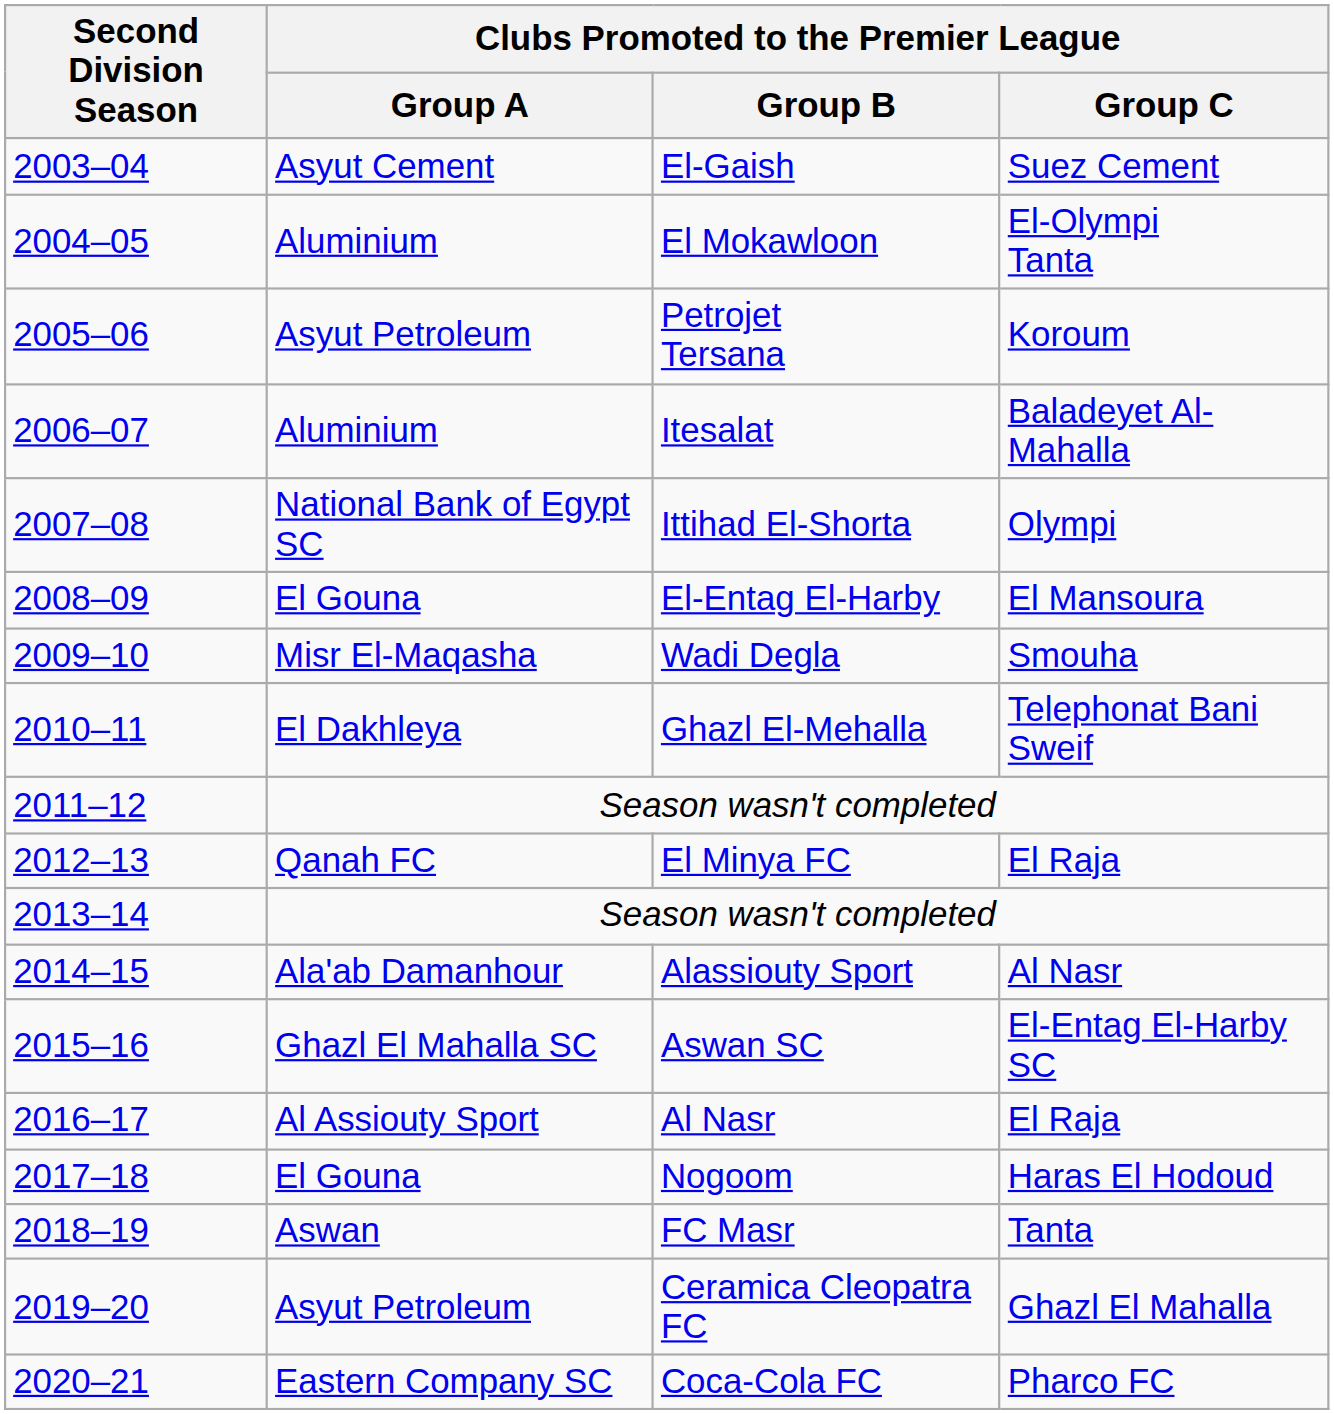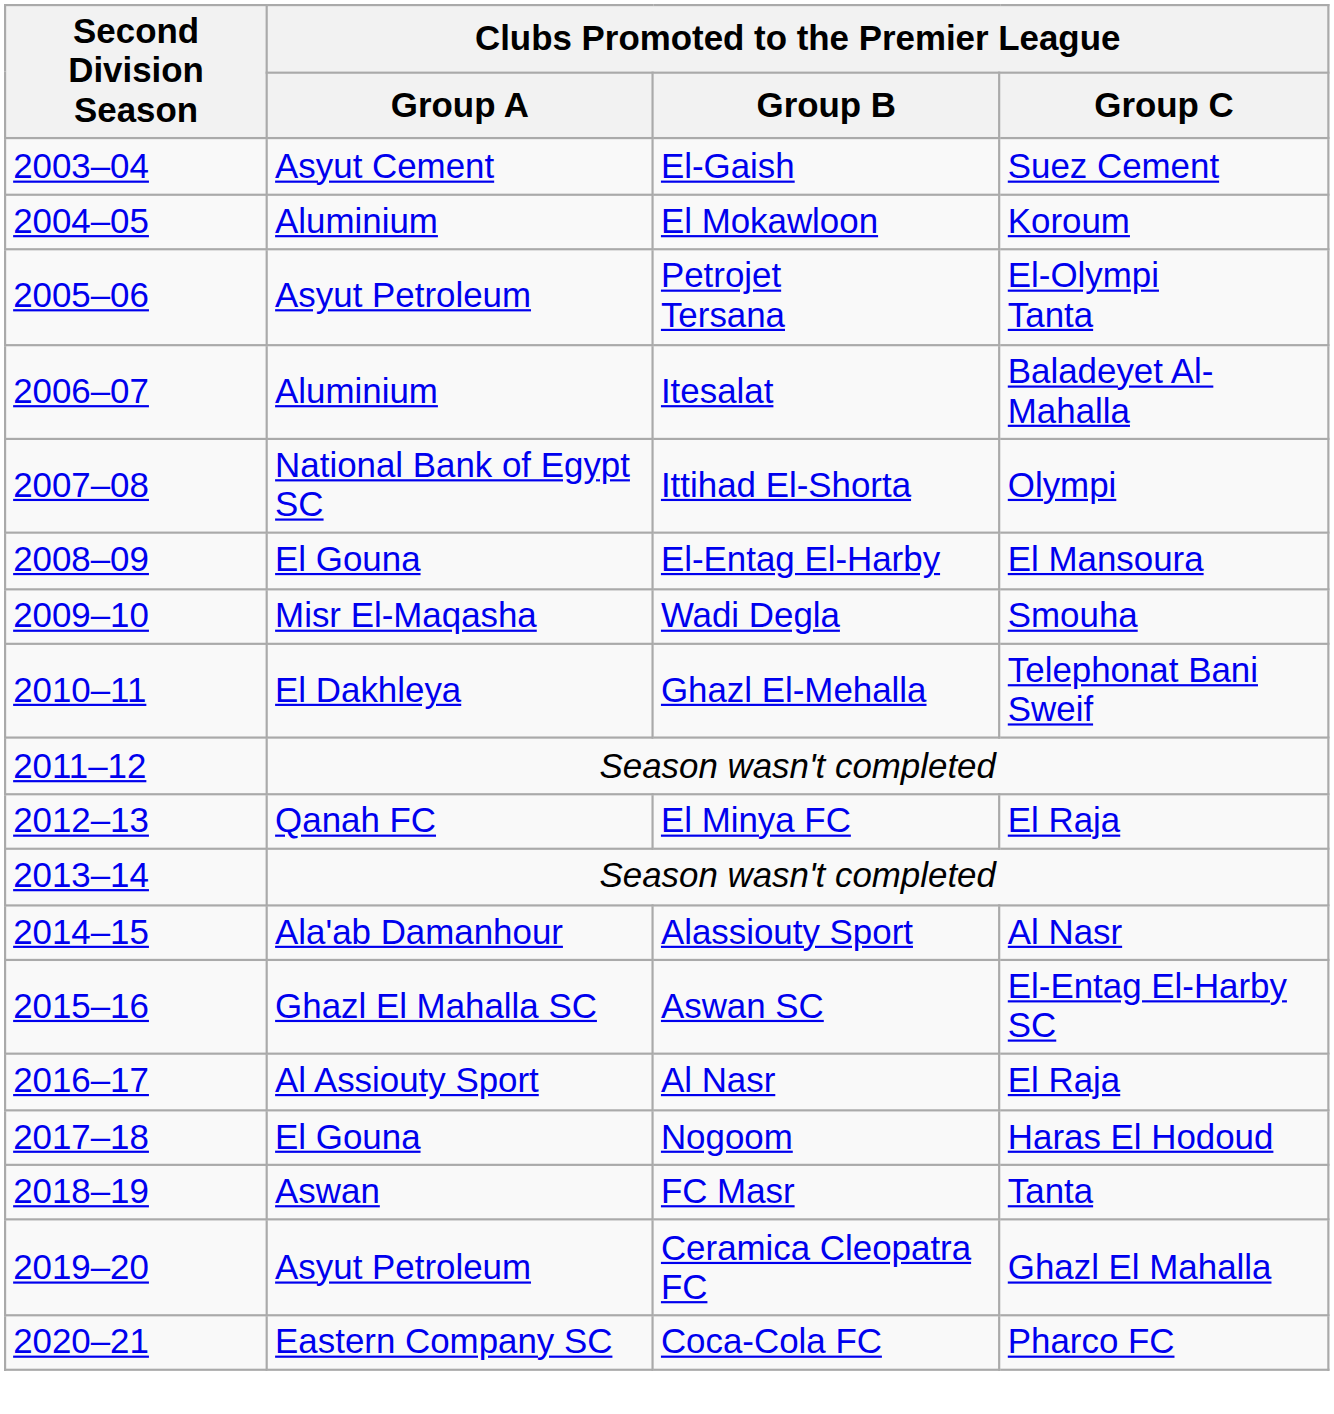(1083, 240) El-Olympi Tanta -> (1069, 221) Koroum
(1069, 335) Koroum -> (1083, 296) El-Olympi Tanta
